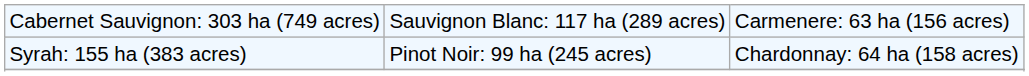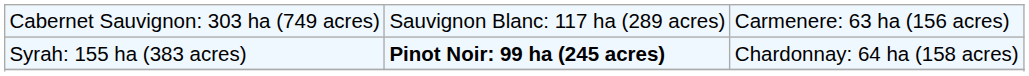(520, 54) normal -> (527, 54) bold
